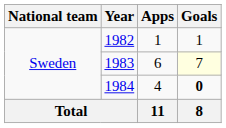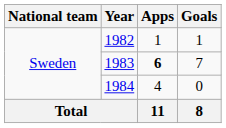(158, 63) normal -> (158, 63) bold
(199, 63) lightyellow background -> (199, 63) no background
(199, 87) bold -> (199, 87) normal
